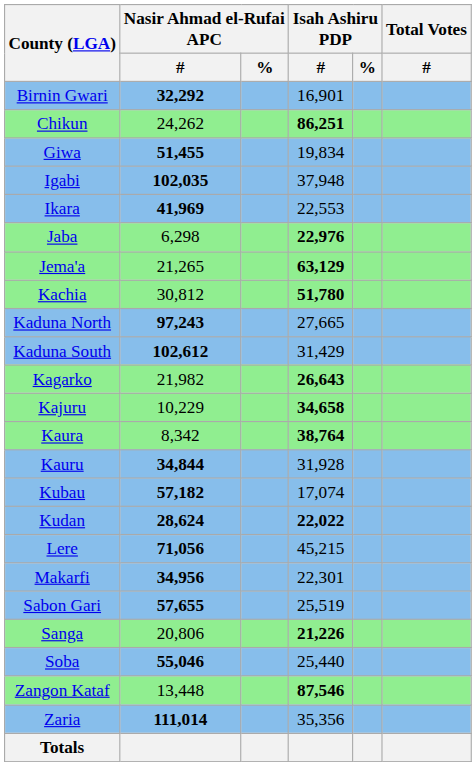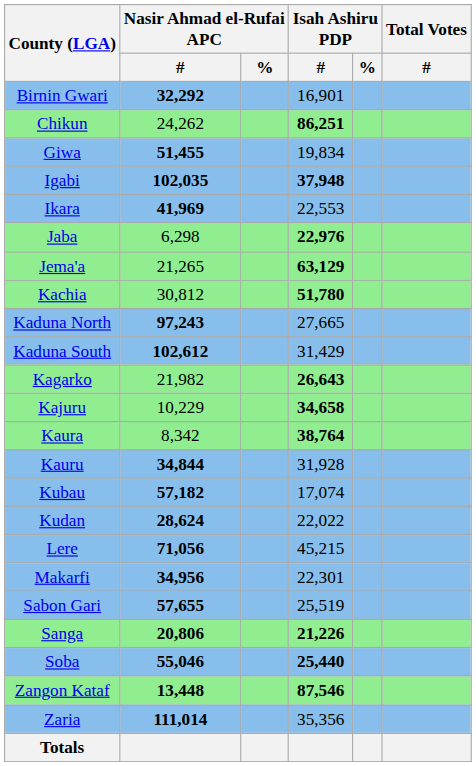(321, 180) normal -> (321, 180) bold
(321, 520) bold -> (321, 520) normal
(180, 633) normal -> (180, 633) bold
(321, 662) normal -> (321, 662) bold
(180, 690) normal -> (180, 690) bold
